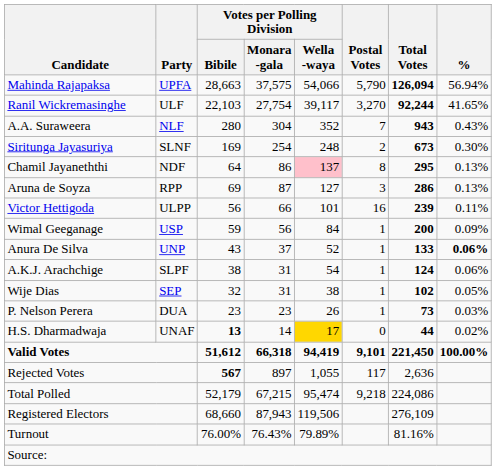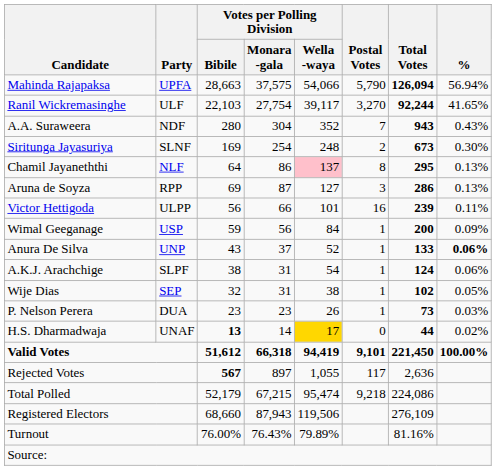(171, 126) NLF -> (172, 126) NDF
(172, 167) NDF -> (171, 167) NLF
